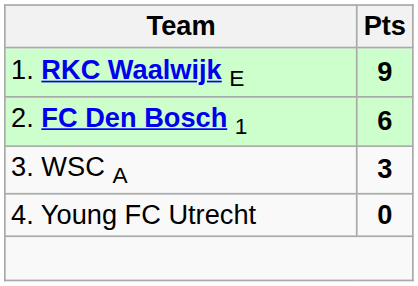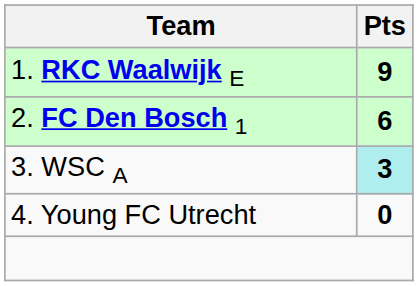(385, 169) no background -> (385, 169) paleturquoise background
